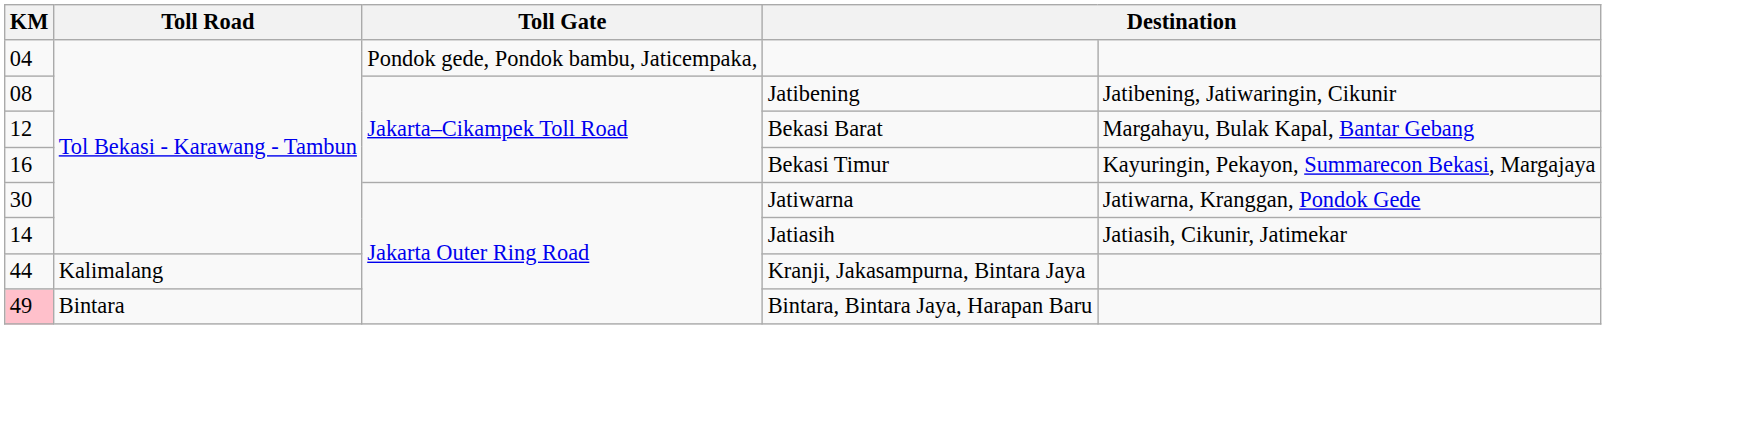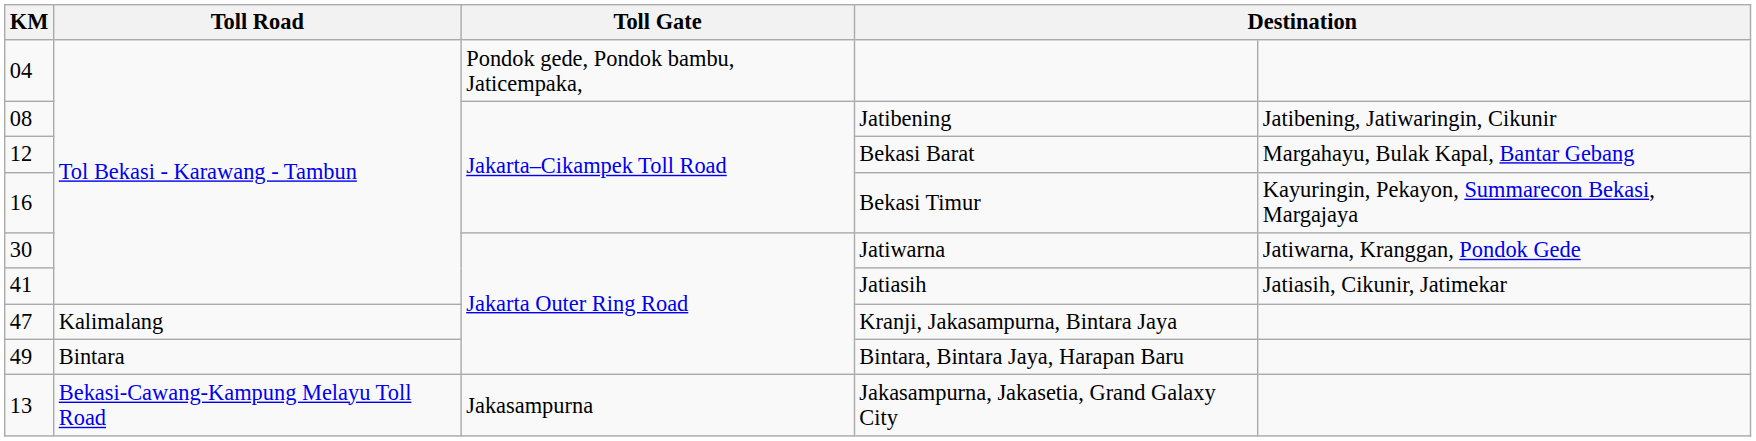(21, 235) 14 -> (21, 285) 41
(21, 270) 44 -> (21, 321) 47
(21, 306) pink background -> (21, 356) no background
+ row: (1038, 404)
